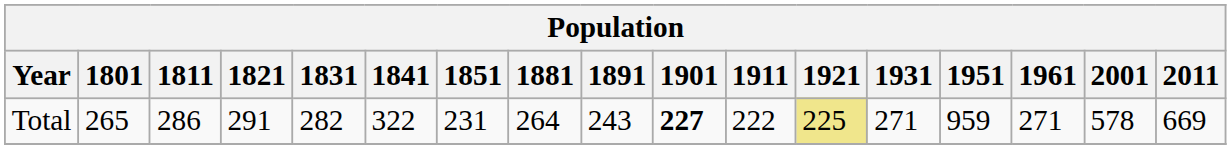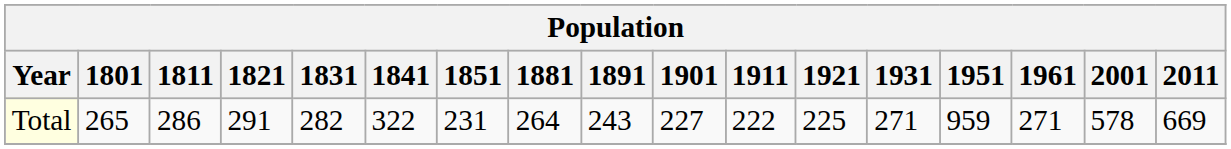(42, 120) no background -> (42, 120) lightyellow background
(682, 120) bold -> (682, 120) normal
(824, 120) khaki background -> (824, 120) no background
